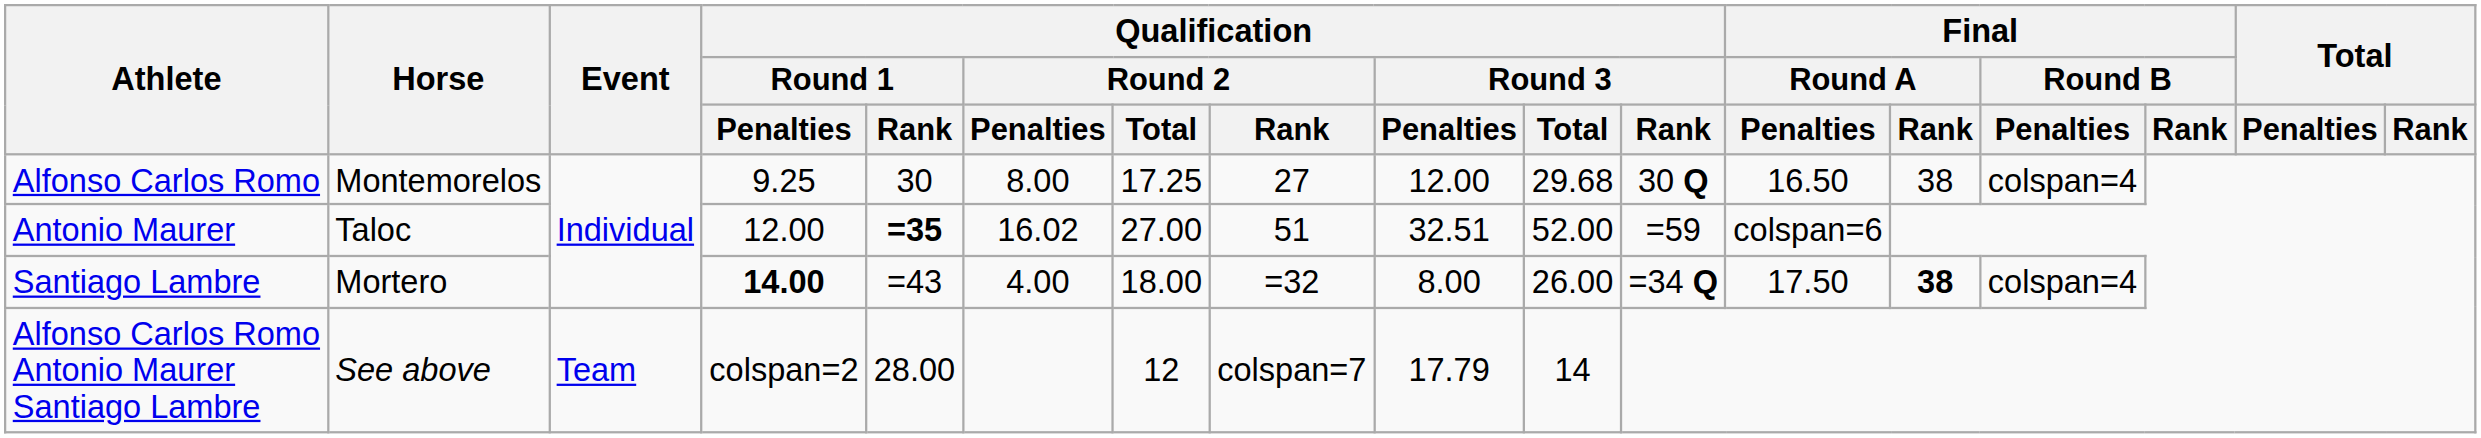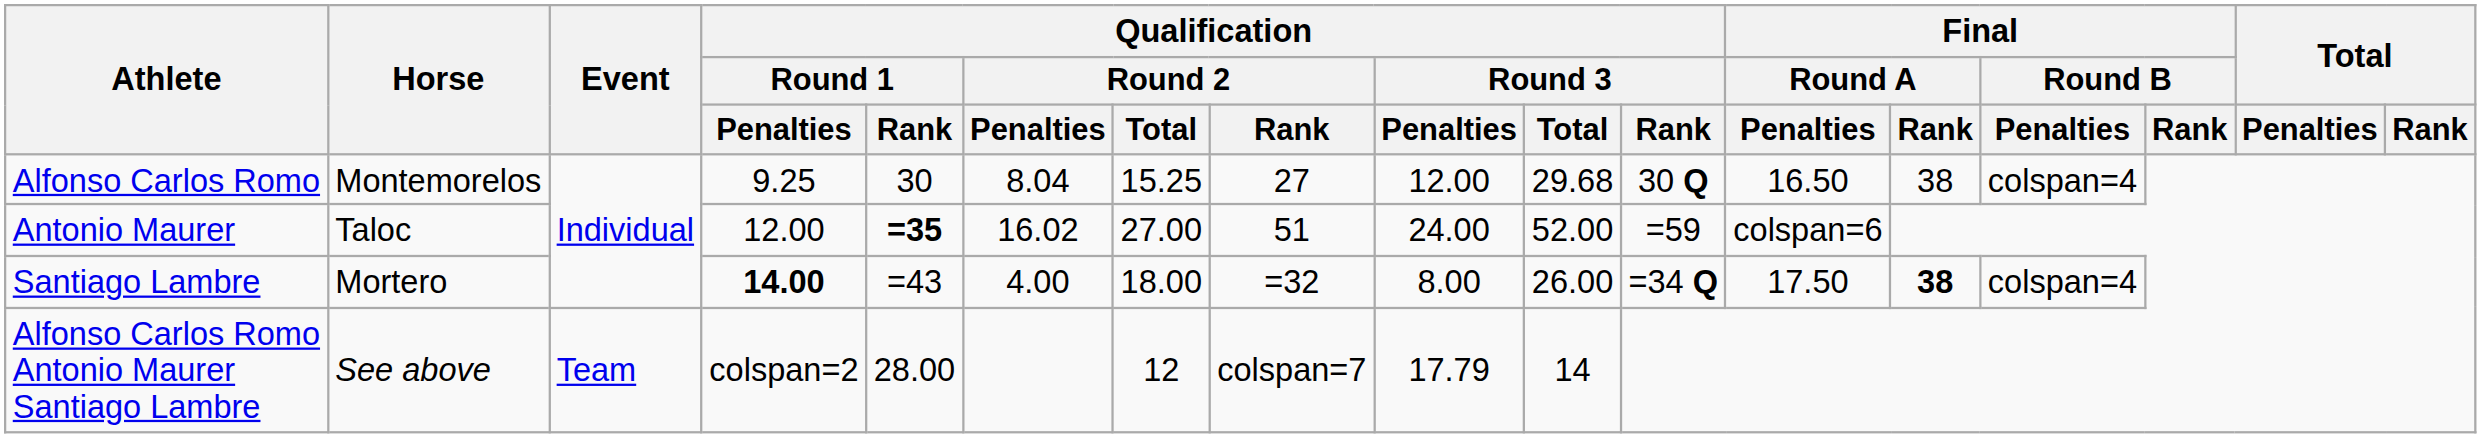(1038, 180) 8.00 -> (1038, 180) 8.04
(1161, 180) 17.25 -> (1161, 180) 15.25
(1449, 231) 32.51 -> (1449, 231) 24.00
